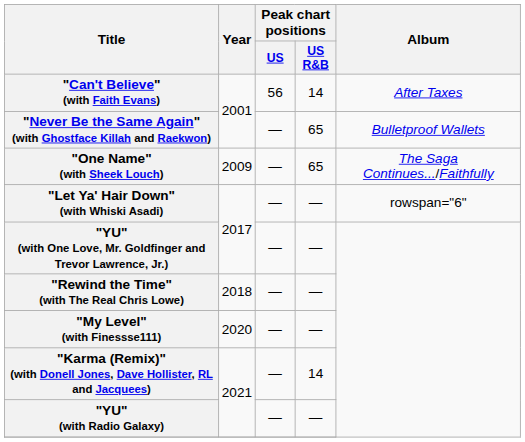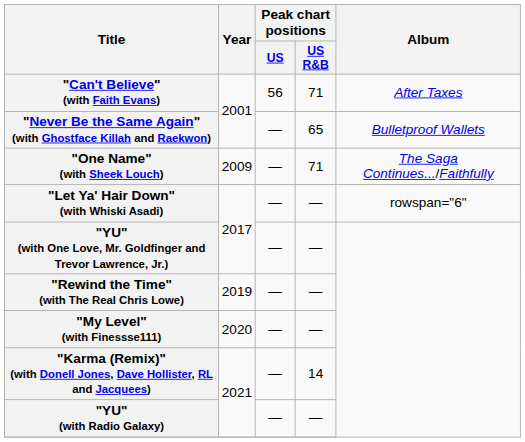(316, 92) 14 -> (316, 92) 71
(316, 166) 65 -> (316, 166) 71
(237, 292) 2018 -> (237, 292) 2019
